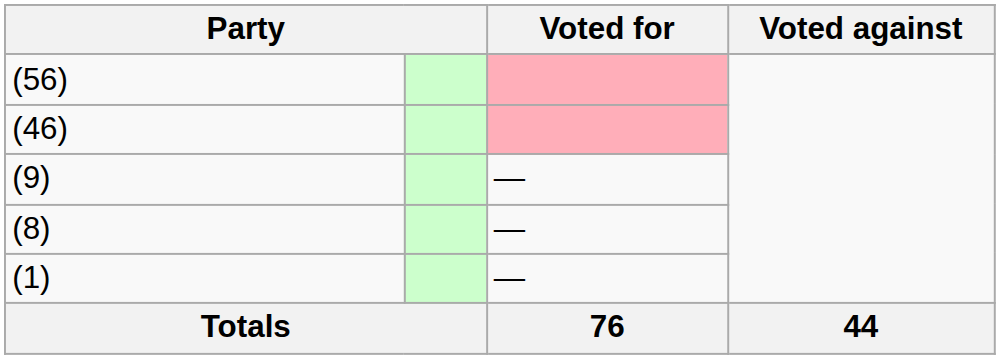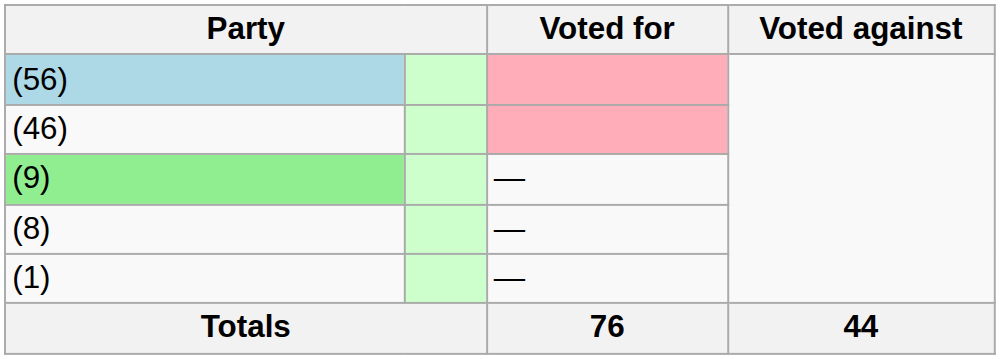(40, 79) no background -> (40, 79) lightblue background
(31, 178) no background -> (31, 178) lightgreen background
